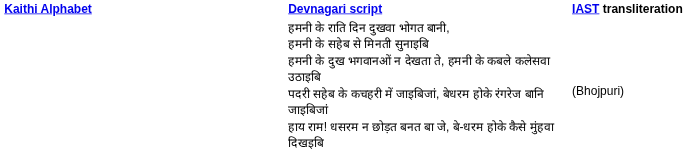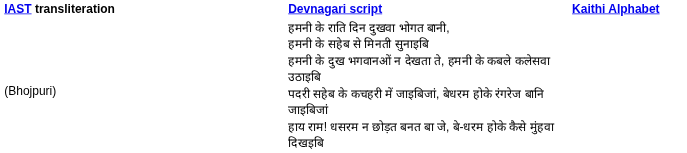columns swapped: (48, 9) <-> (627, 9)
